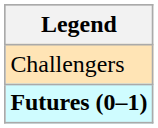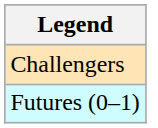(79, 103) bold -> (75, 103) normal
